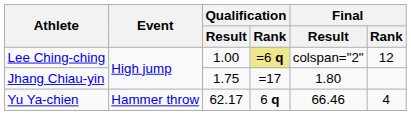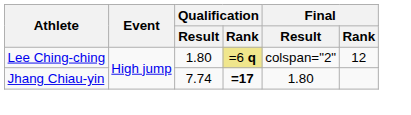(226, 58) 1.00 -> (199, 58) 1.80
(226, 79) 1.75 -> (199, 79) 7.74
(270, 79) normal -> (242, 79) bold
- row: (43, 100)
